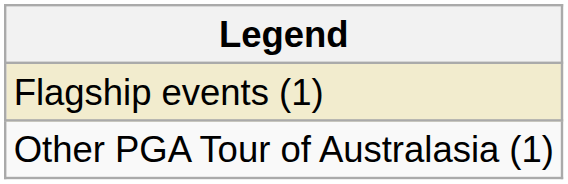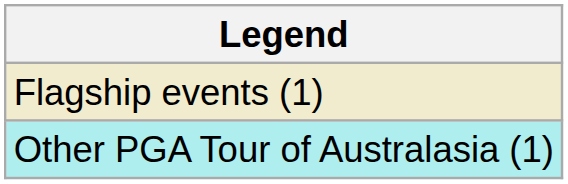(284, 150) no background -> (284, 150) paleturquoise background
